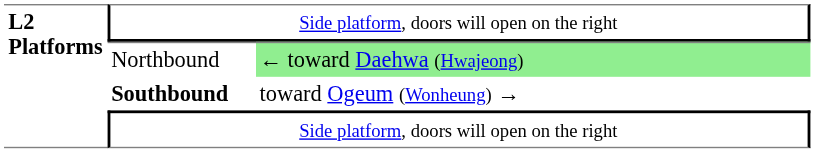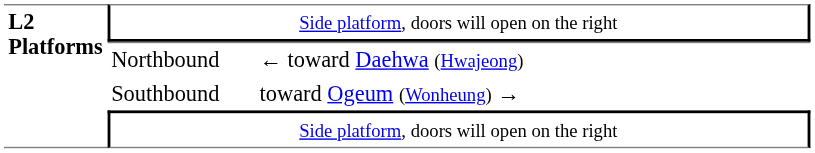(392, 59) lightgreen background -> (392, 59) no background
(170, 93) bold -> (165, 93) normal
